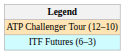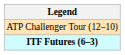(62, 43) normal -> (62, 43) bold
